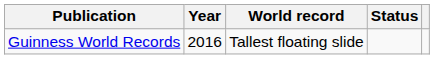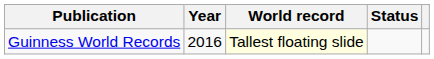(296, 41) no background -> (296, 41) lightyellow background
